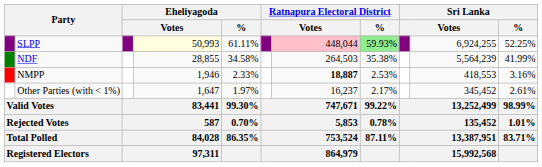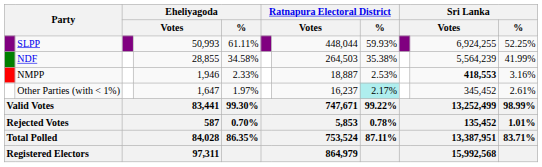(206, 43) lightyellow background -> (206, 43) no background
(342, 43) pink background -> (342, 43) no background
(382, 43) lightgreen background -> (382, 43) no background
(344, 75) bold -> (344, 75) normal
(480, 75) normal -> (480, 75) bold
(384, 91) no background -> (384, 91) paleturquoise background
